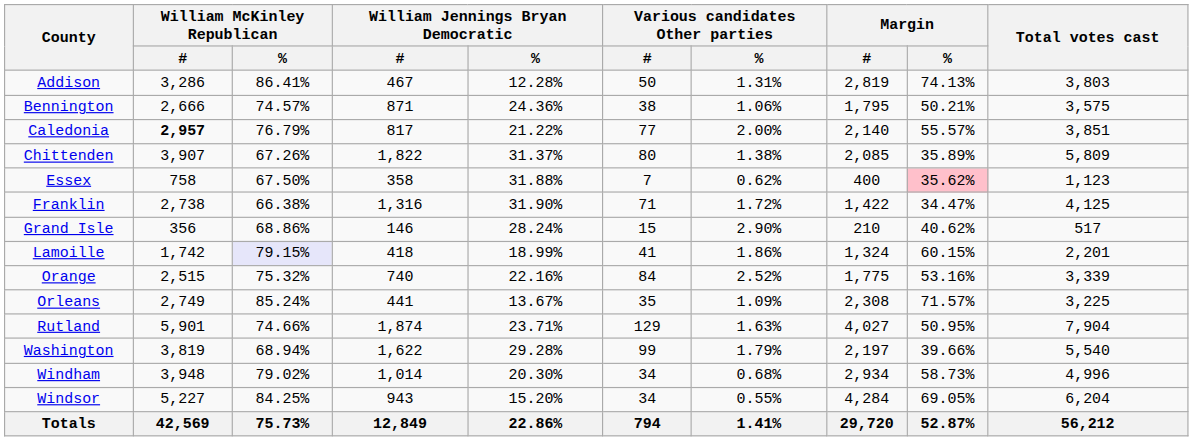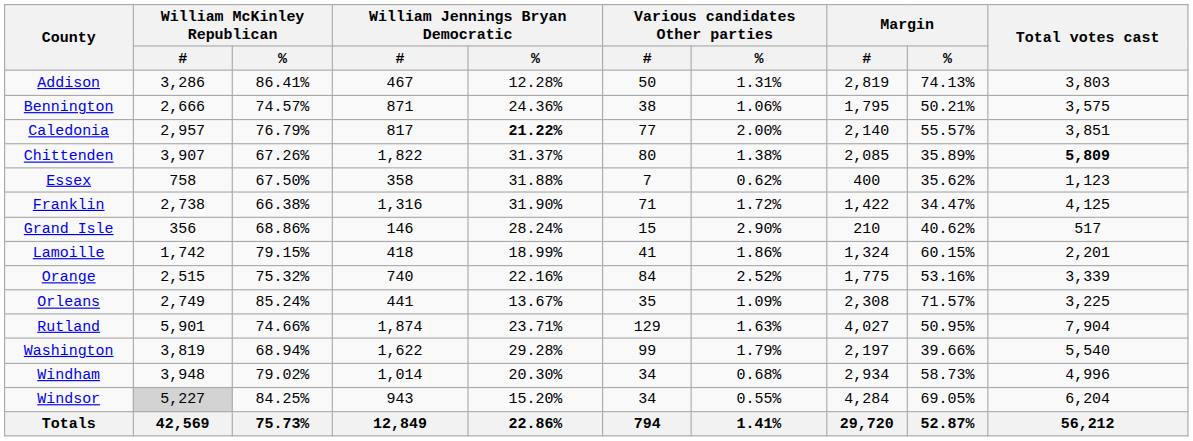(183, 131) bold -> (183, 131) normal
(535, 131) normal -> (535, 131) bold
(1088, 156) normal -> (1088, 156) bold
(947, 180) pink background -> (947, 180) no background
(282, 253) lavender background -> (282, 253) no background
(183, 399) no background -> (183, 399) lightgrey background
